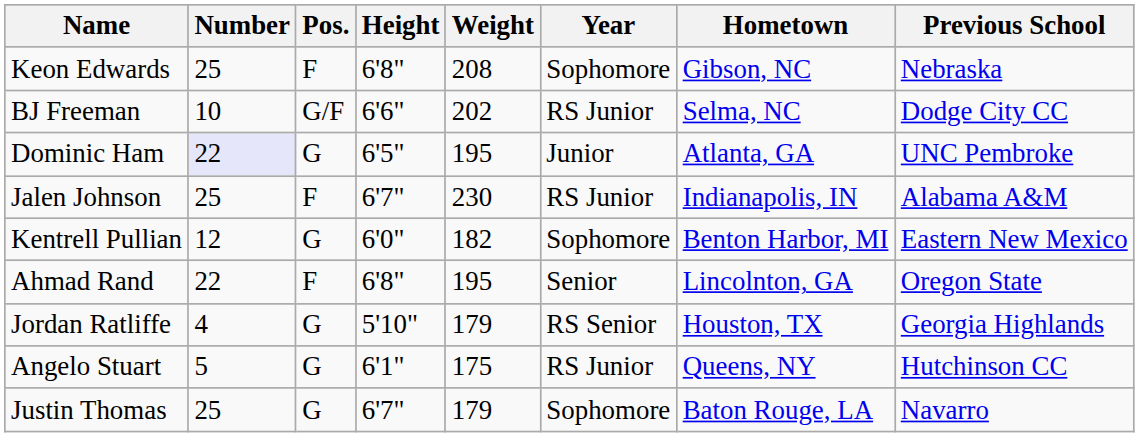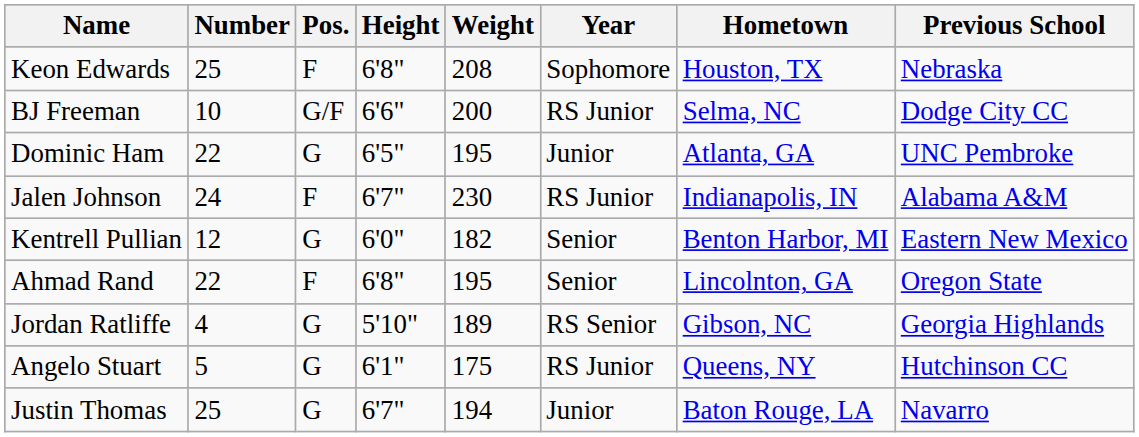(747, 68) Gibson, NC -> (753, 68) Houston, TX
(472, 111) 202 -> (472, 111) 200
(208, 153) lavender background -> (208, 153) no background
(208, 196) 25 -> (208, 196) 24
(608, 238) Sophomore -> (581, 238) Senior
(472, 324) 179 -> (472, 324) 189
(753, 324) Houston, TX -> (747, 324) Gibson, NC
(472, 409) 179 -> (472, 409) 194
(608, 409) Sophomore -> (580, 409) Junior
